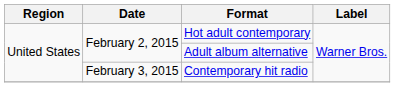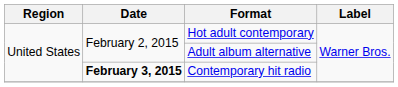(132, 71) normal -> (134, 71) bold
